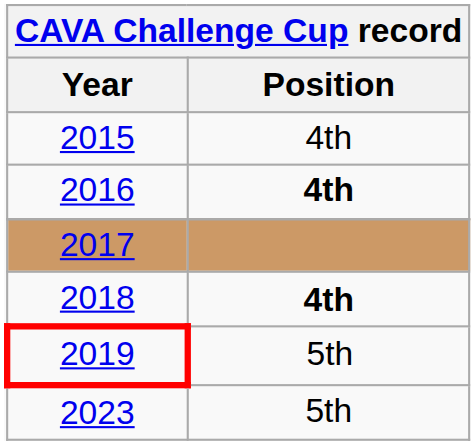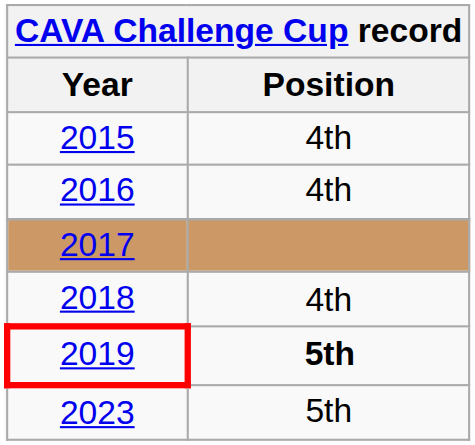(329, 191) bold -> (329, 191) normal
(329, 298) bold -> (329, 298) normal
(330, 355) normal -> (330, 355) bold
